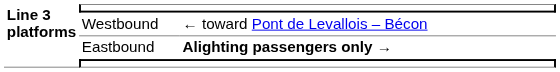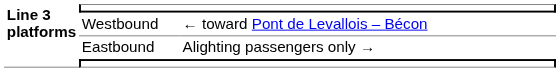(287, 47) bold -> (279, 47) normal
